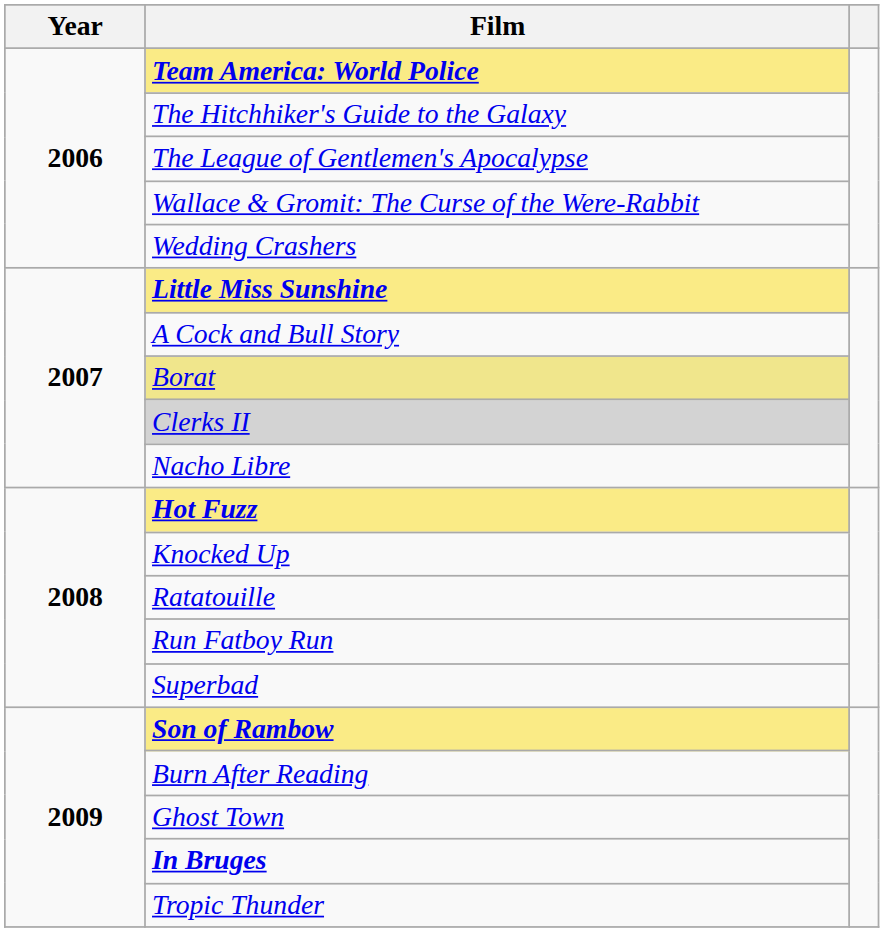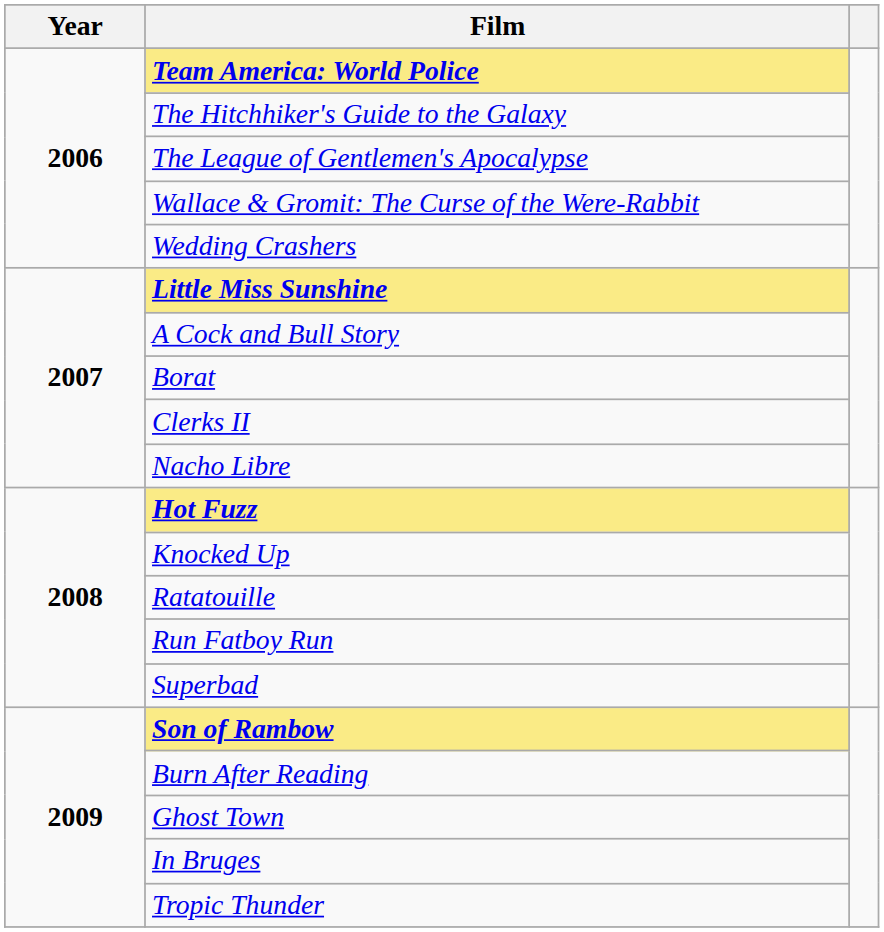(184, 377) khaki background -> (184, 377) no background
(201, 421) lightgrey background -> (201, 421) no background
(209, 860) bold -> (206, 860) normal
